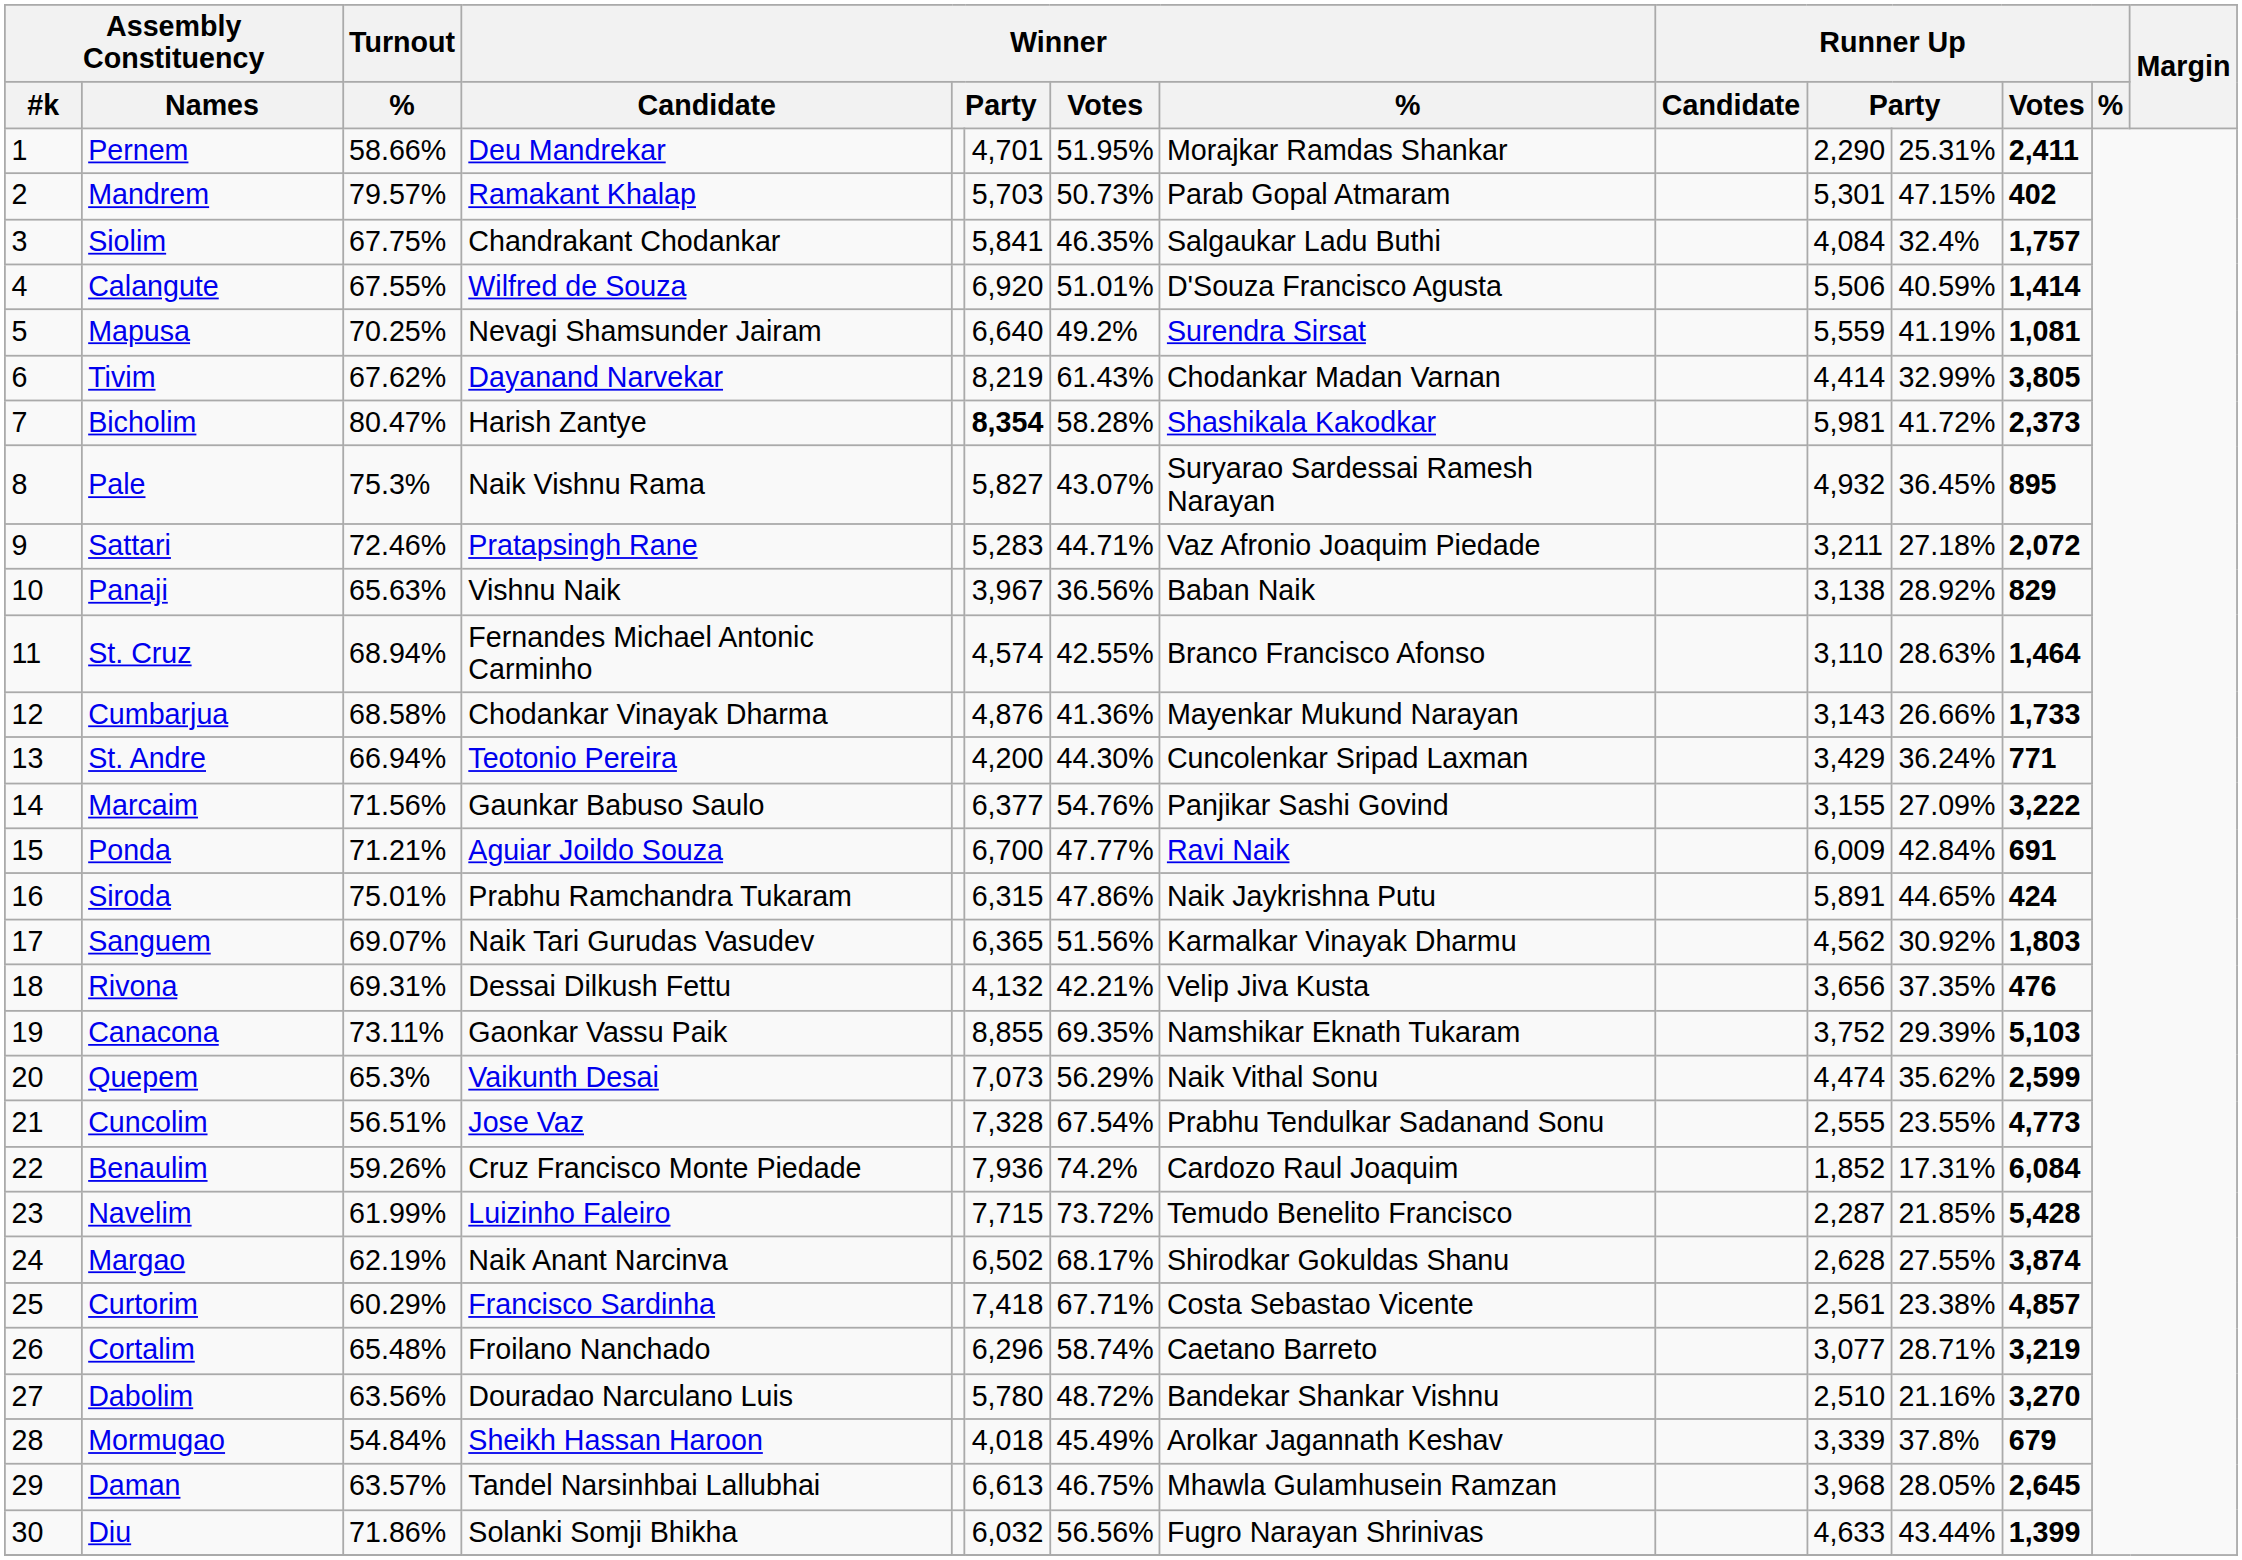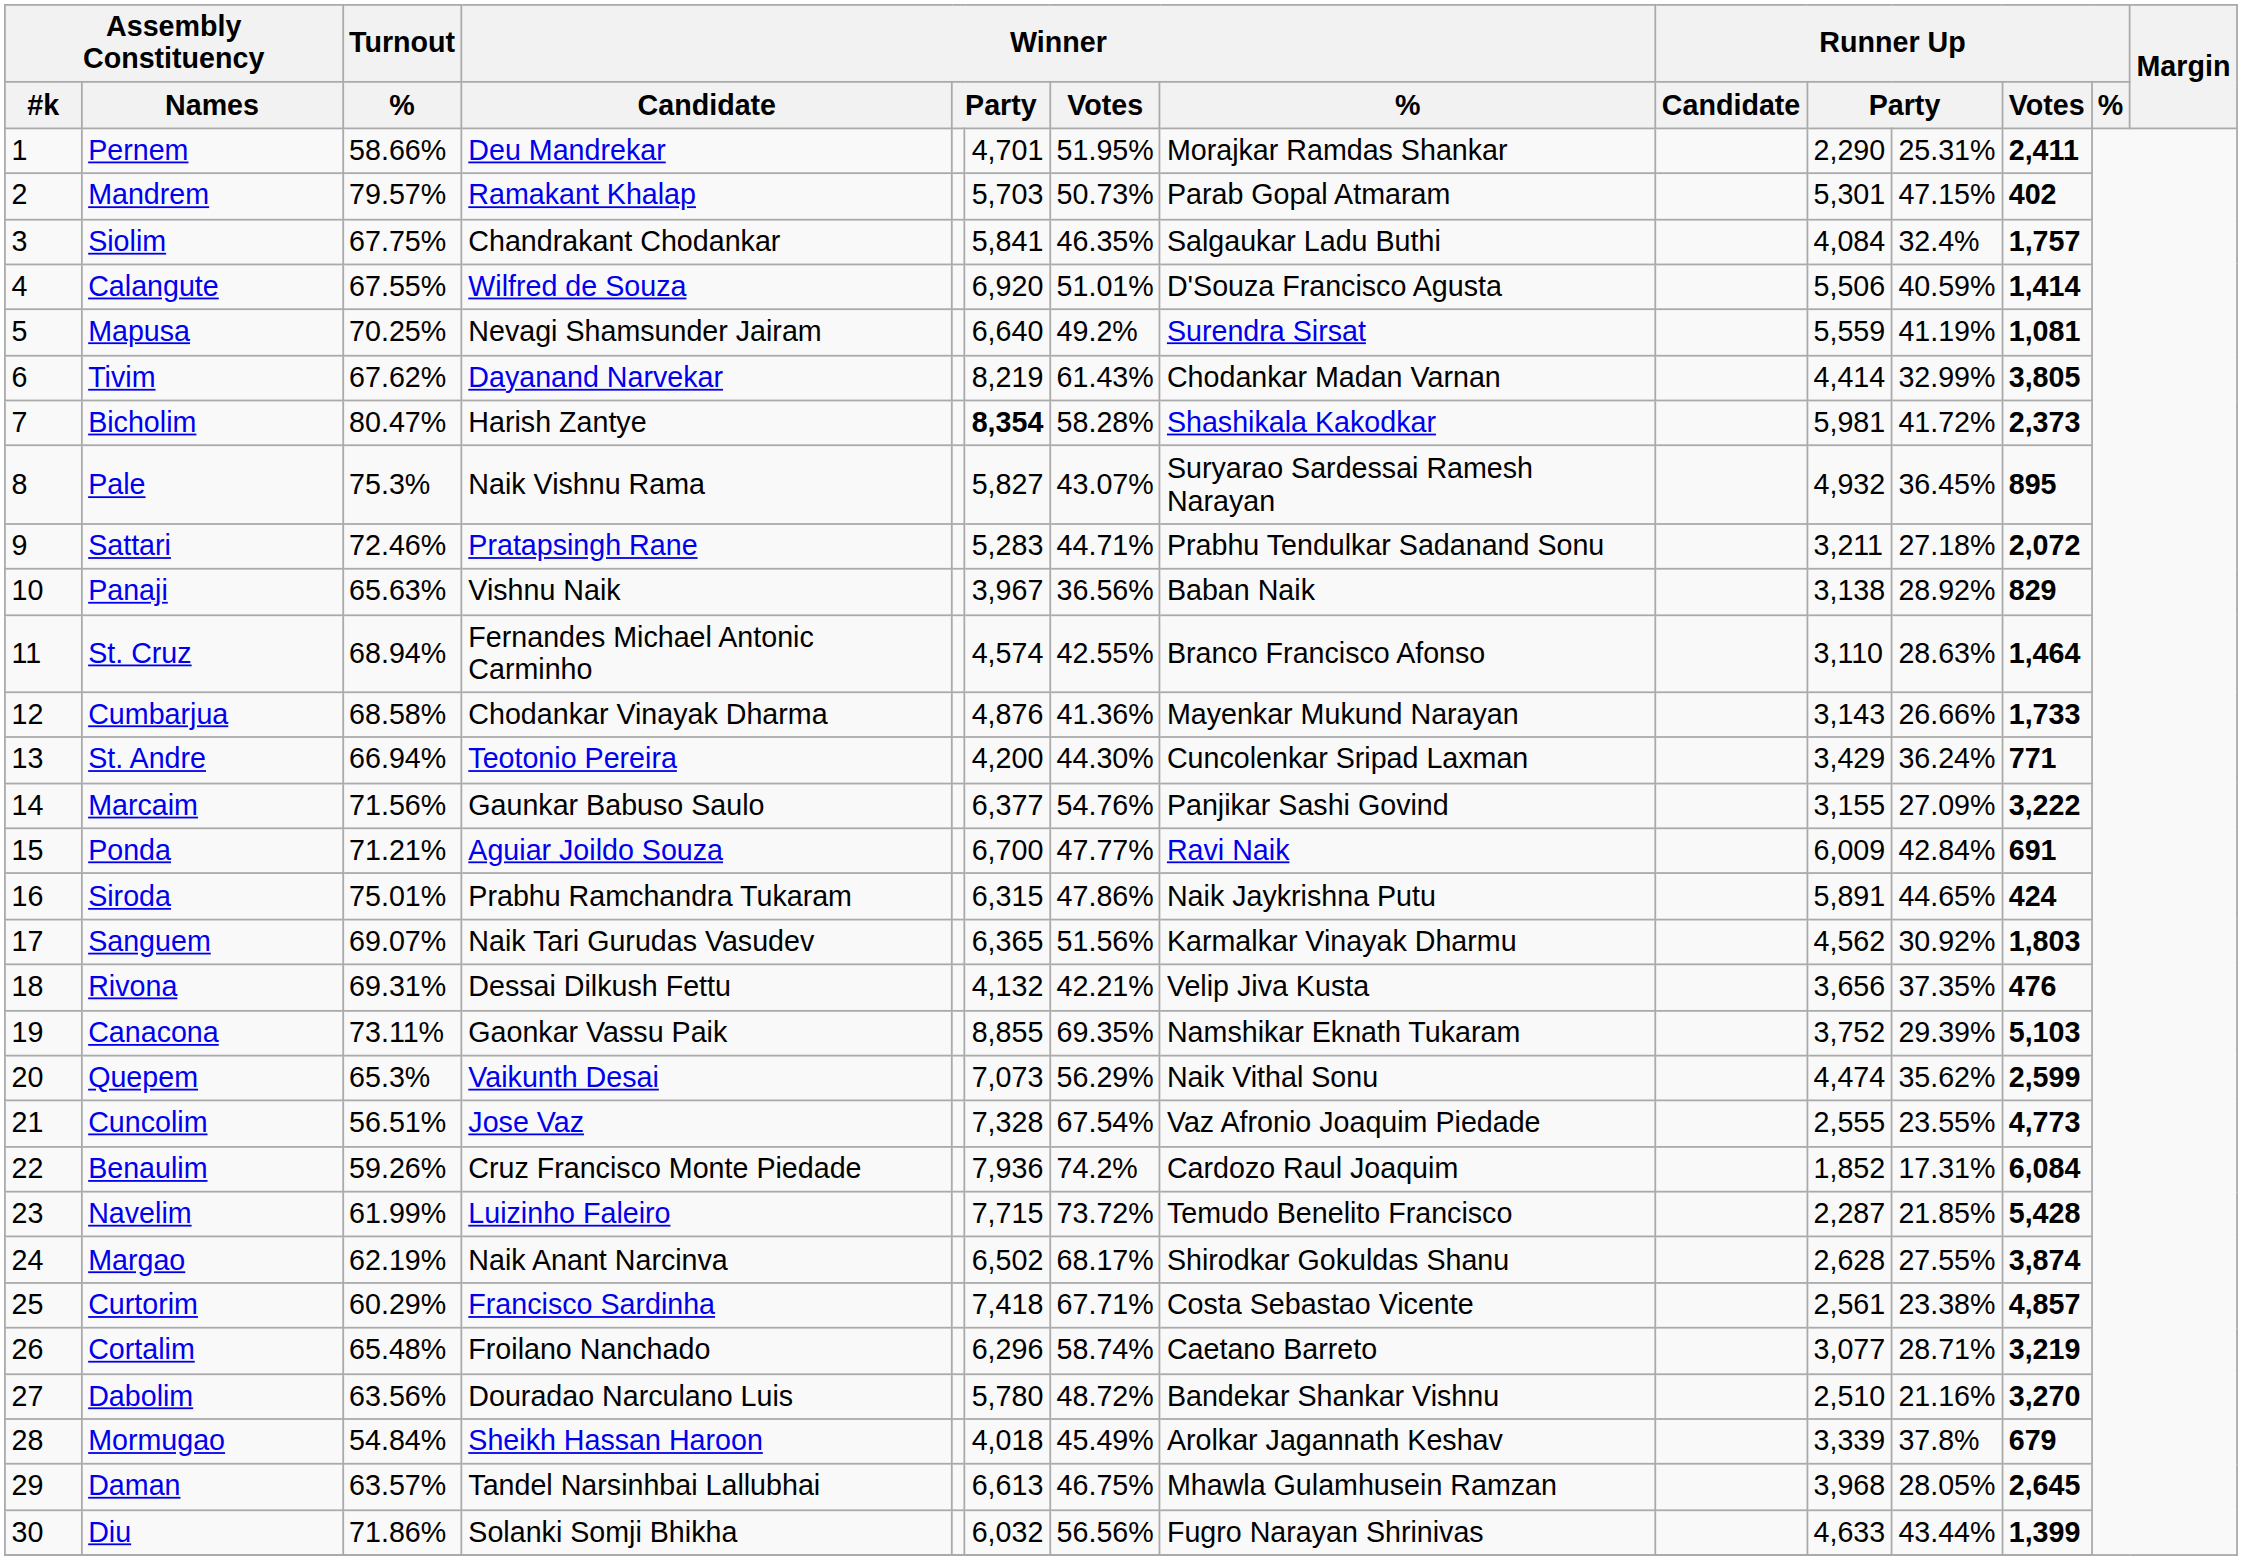(1354, 545) Vaz Afronio Joaquim Piedade -> (1386, 545) Prabhu Tendulkar Sadanand Sonu
(1386, 1123) Prabhu Tendulkar Sadanand Sonu -> (1354, 1123) Vaz Afronio Joaquim Piedade
